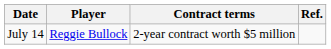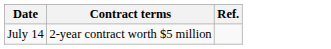- column: (88, 14)
